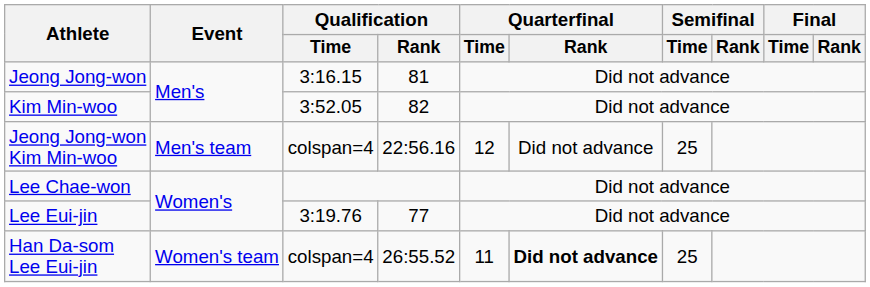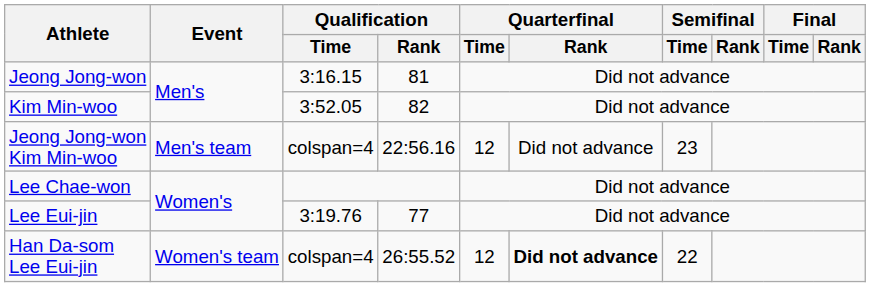(687, 147) 25 -> (687, 147) 23
(484, 256) 11 -> (484, 256) 12
(687, 256) 25 -> (687, 256) 22
